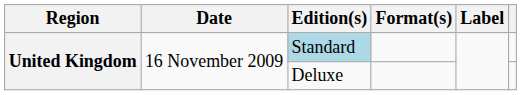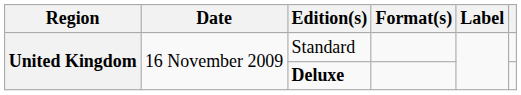(323, 47) lightblue background -> (323, 47) no background
(317, 75) normal -> (318, 75) bold
